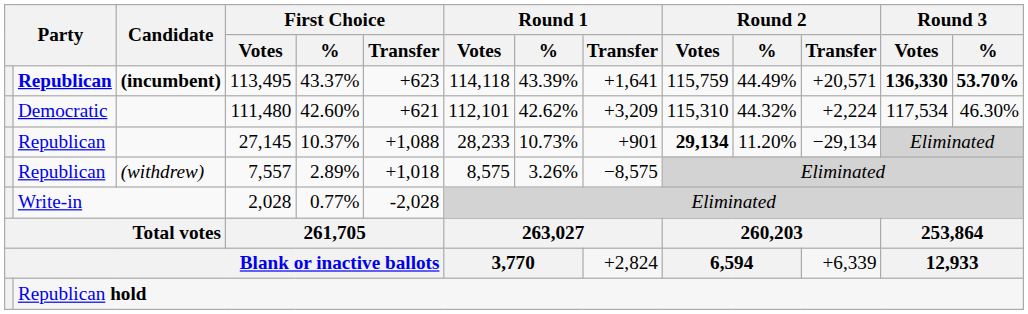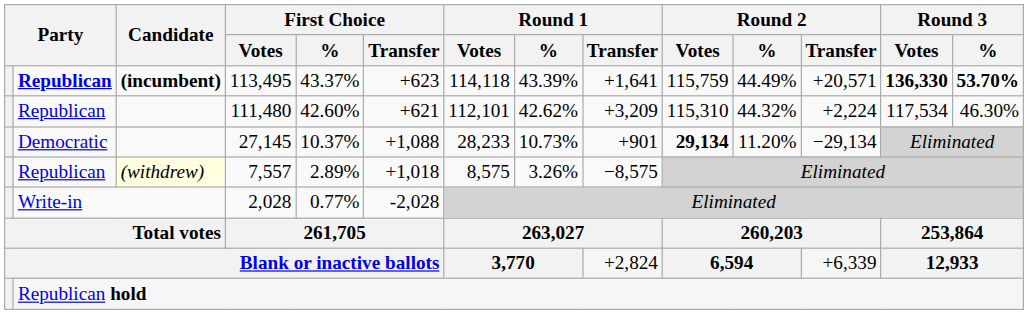(63, 111) Democratic -> (62, 111) Republican
(62, 141) Republican -> (63, 141) Democratic
(162, 171) no background -> (162, 171) lightyellow background
